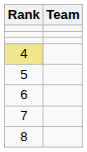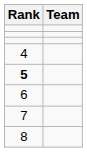(24, 53) khaki background -> (24, 53) no background
(24, 74) normal -> (24, 74) bold
